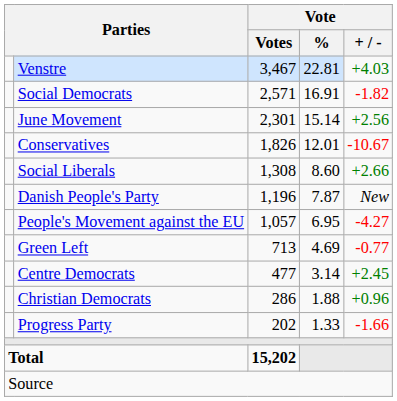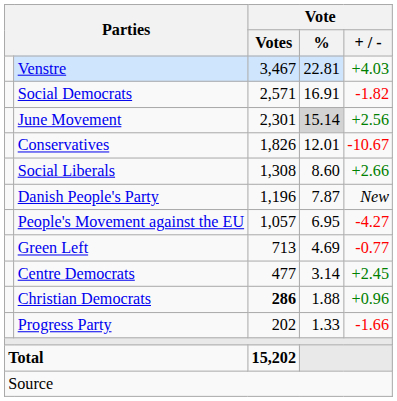(322, 119) no background -> (322, 119) lightgrey background
(284, 299) normal -> (284, 299) bold
